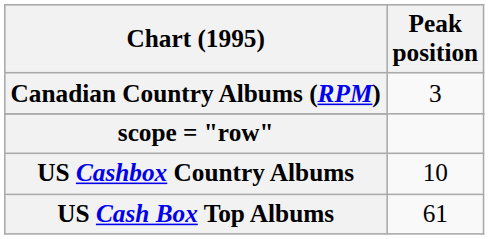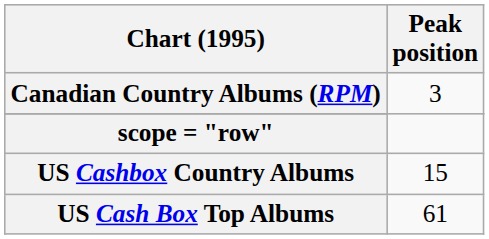(435, 173) 10 -> (435, 173) 15
